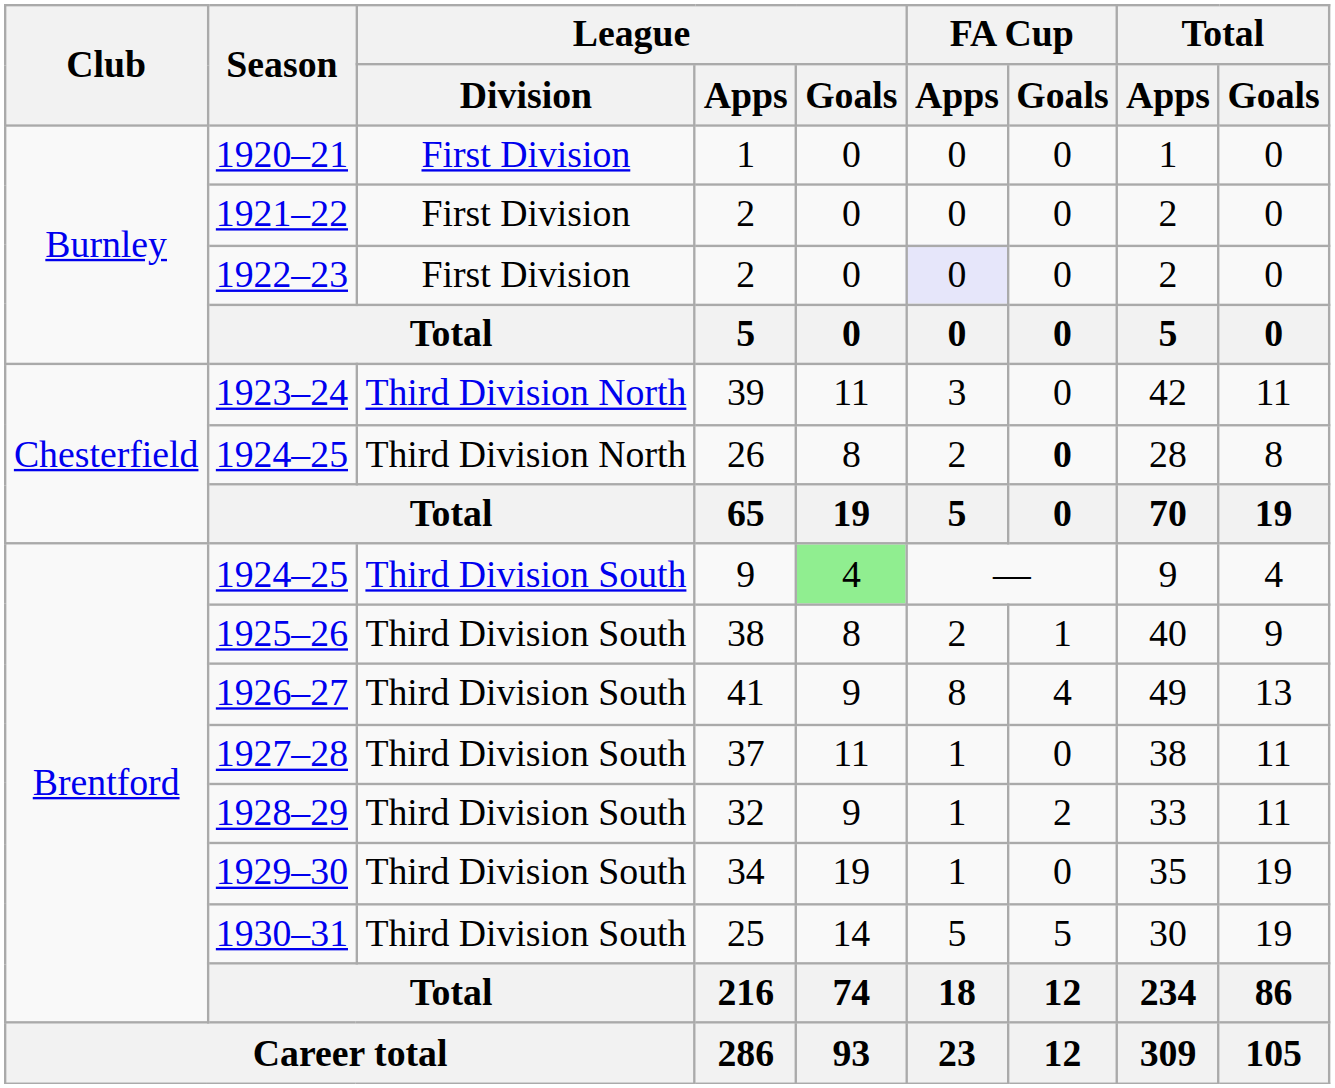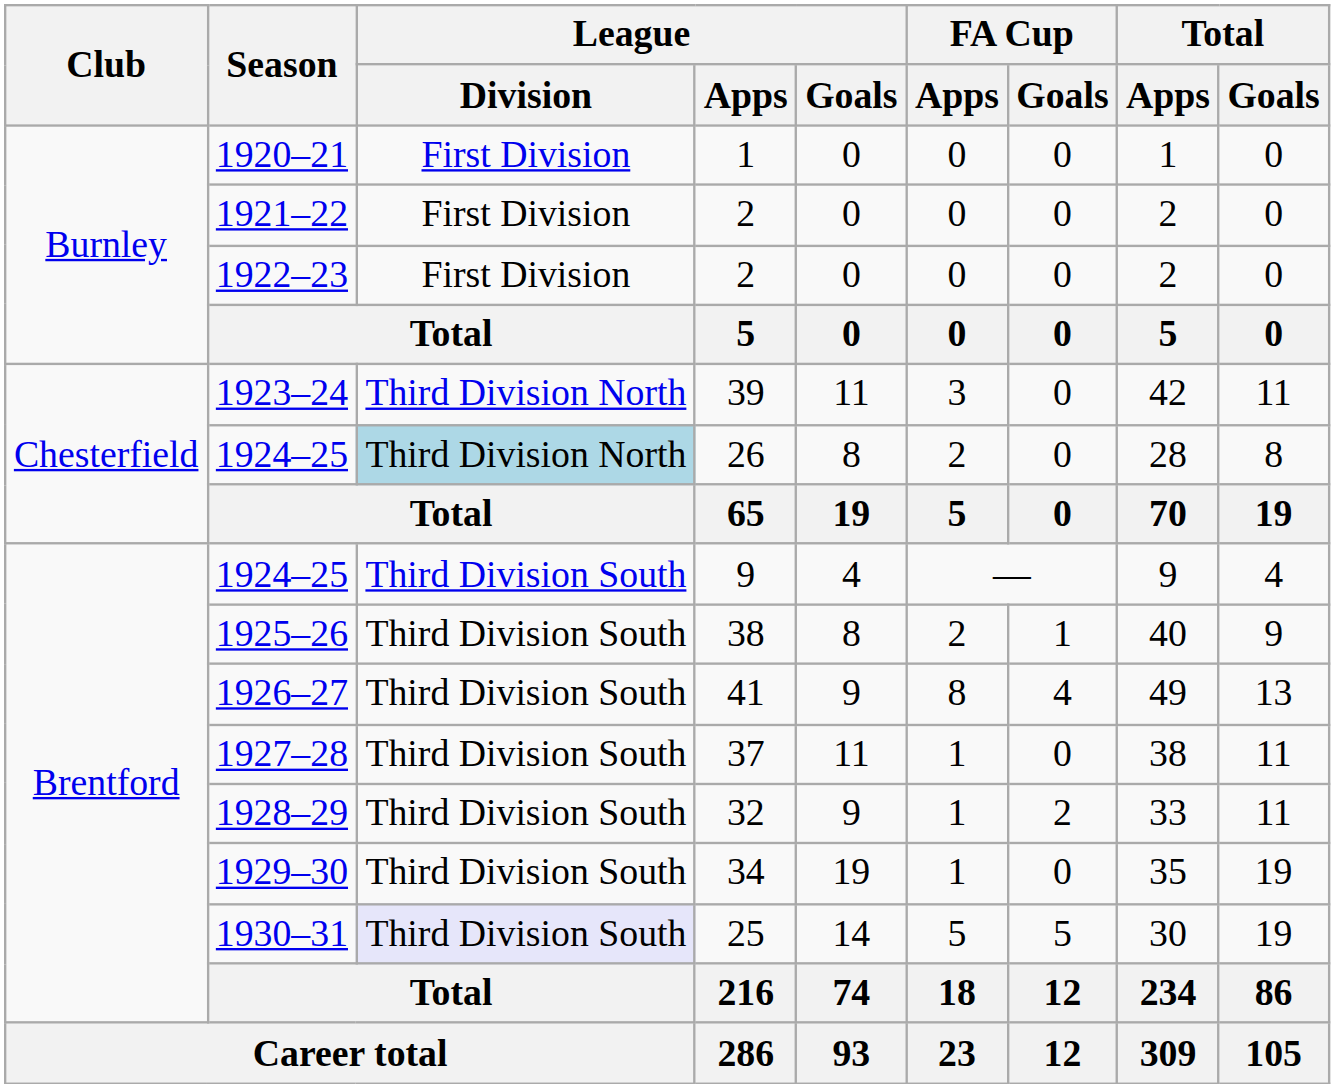(957, 273) lavender background -> (957, 273) no background
(526, 453) no background -> (526, 453) lightblue background
(1062, 453) bold -> (1062, 453) normal
(851, 573) lightgreen background -> (851, 573) no background
(526, 932) no background -> (526, 932) lavender background
